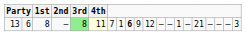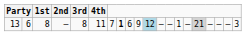(85, 24) lightgreen background -> (85, 24) no background
(101, 24) lightyellow background -> (101, 24) no background
(121, 24) normal -> (121, 24) bold
(130, 24) bold -> (130, 24) normal
(150, 24) no background -> (150, 24) lightblue background
(199, 24) no background -> (199, 24) lightgrey background
